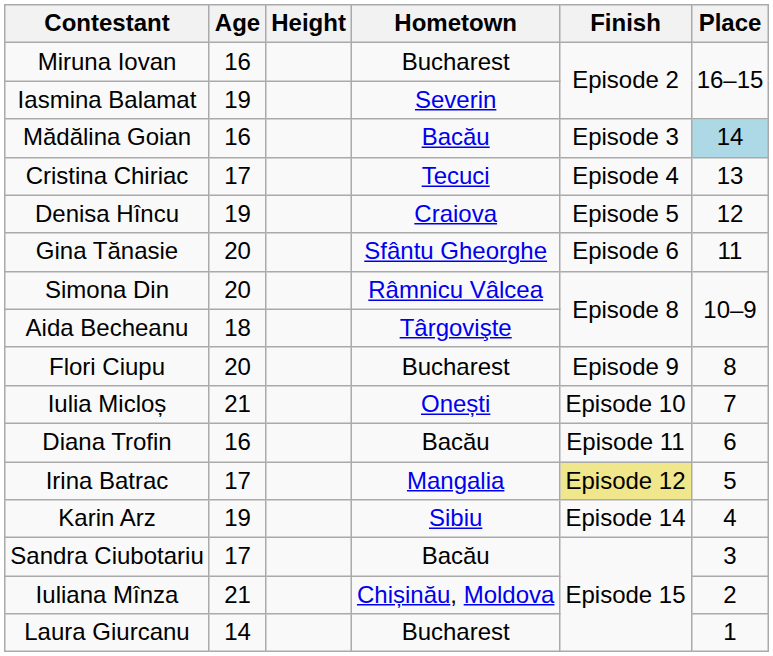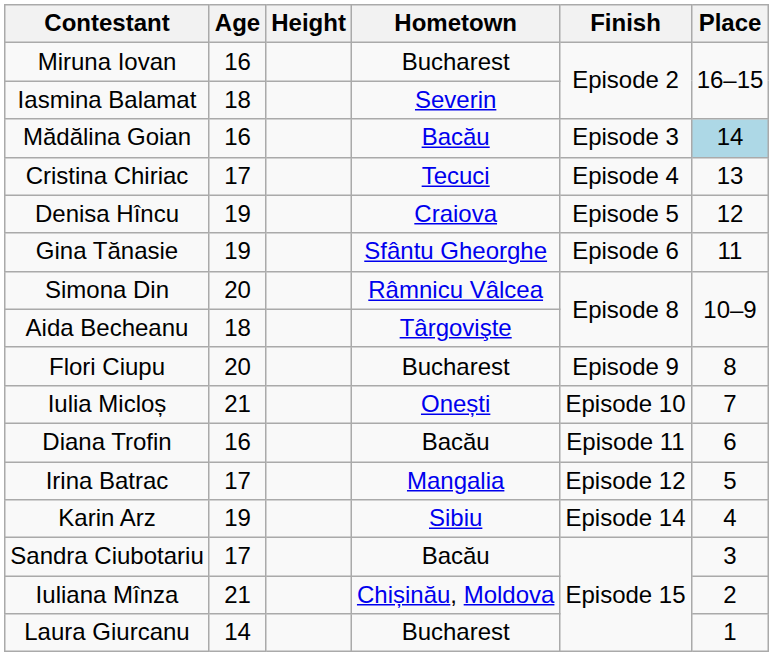(237, 99) 19 -> (237, 99) 18
(237, 251) 20 -> (237, 251) 19
(626, 480) khaki background -> (626, 480) no background
